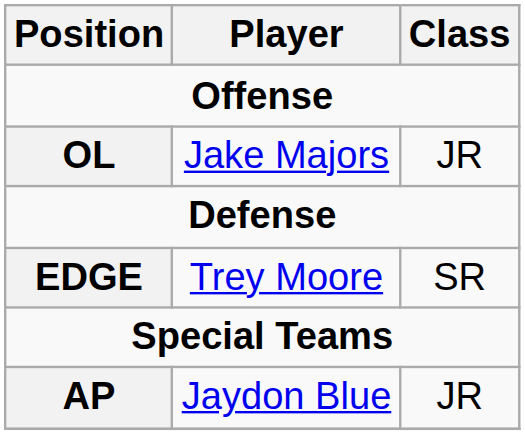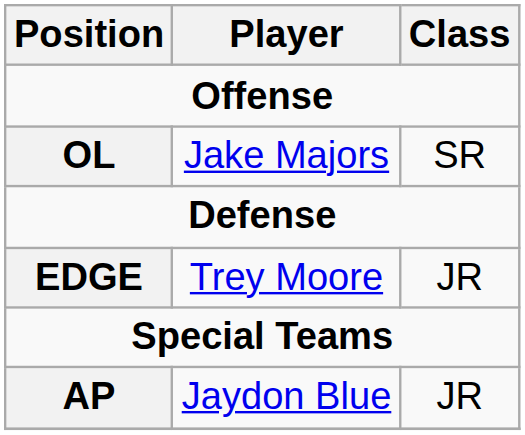(460, 155) JR -> (460, 155) SR
(460, 276) SR -> (460, 276) JR
